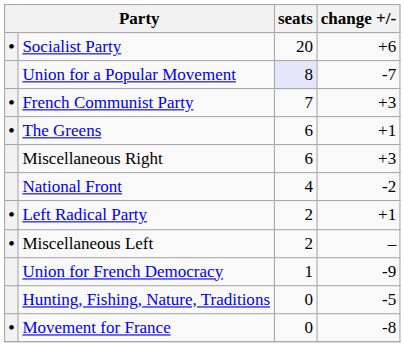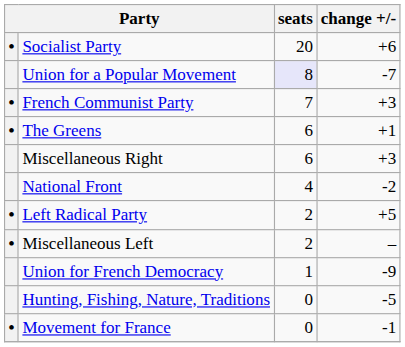(387, 215) +1 -> (387, 215) +5
(389, 327) -8 -> (389, 327) -1
